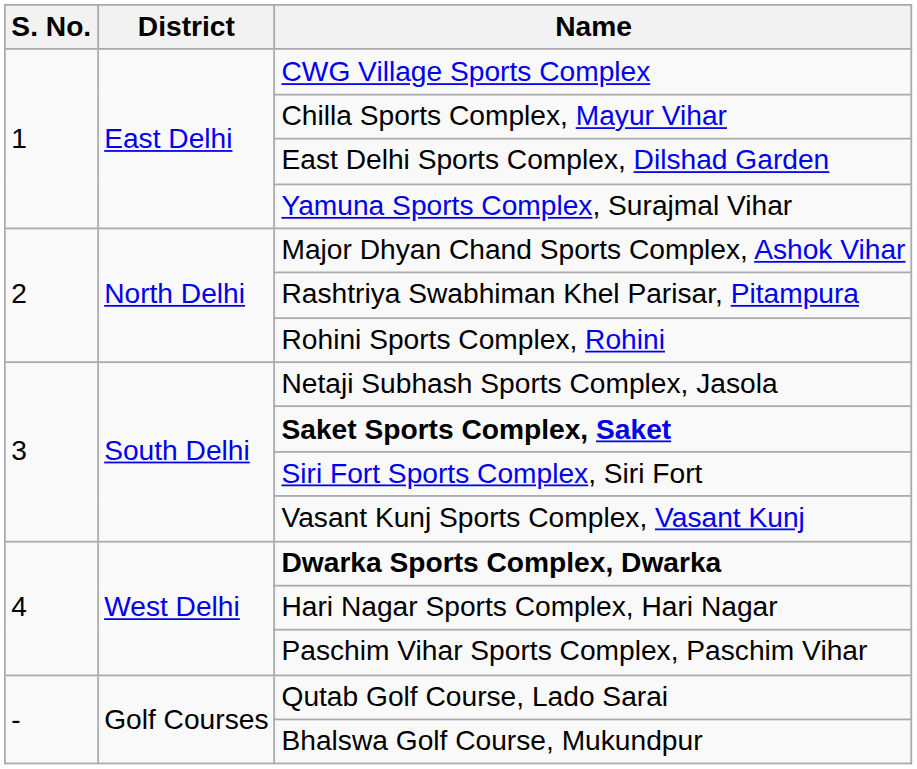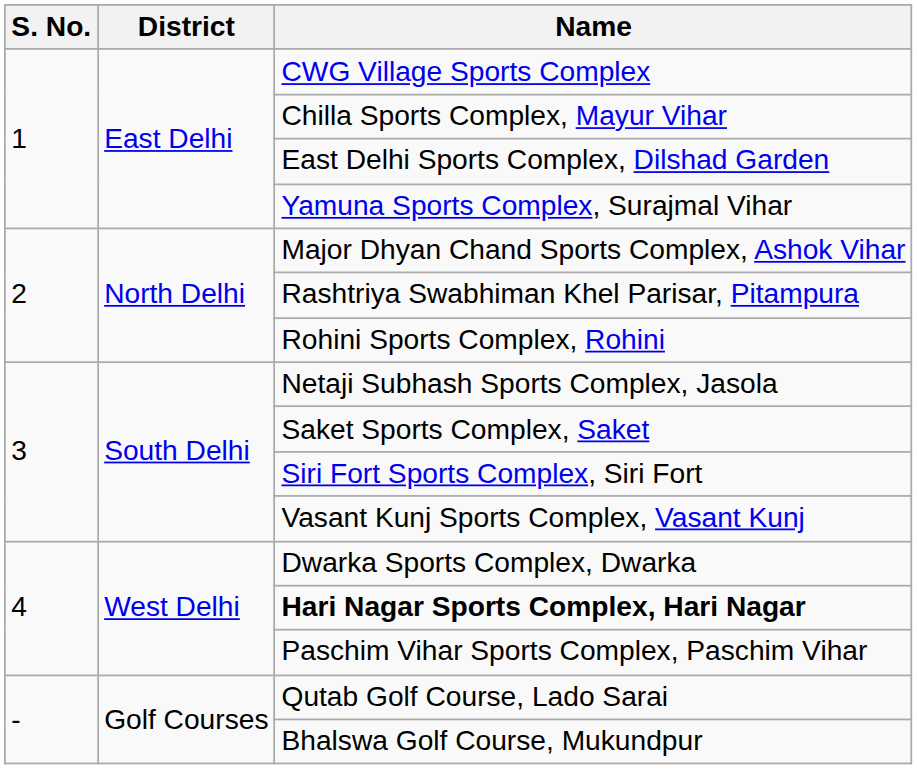(476, 428) bold -> (465, 428) normal
(501, 562) bold -> (489, 562) normal
(530, 607) normal -> (544, 607) bold
